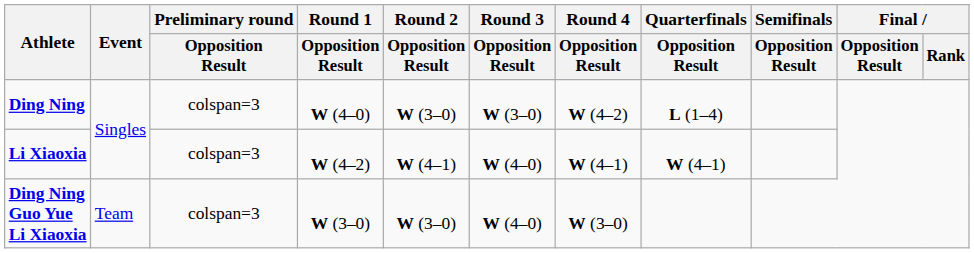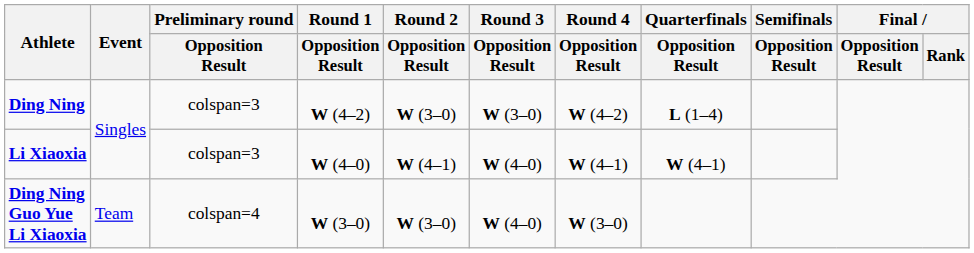(340, 115) W (4–0) -> (340, 115) W (4–2)
(340, 164) W (4–2) -> (340, 164) W (4–0)
(224, 213) colspan=3 -> (224, 213) colspan=4
